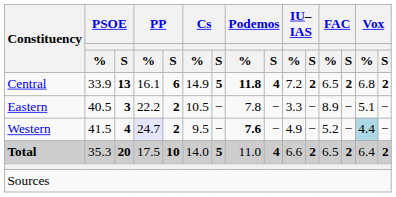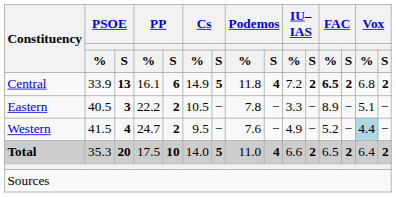(250, 84) bold -> (250, 84) normal
(330, 84) normal -> (330, 84) bold
(148, 129) lavender background -> (148, 129) no background
(253, 129) bold -> (253, 129) normal
